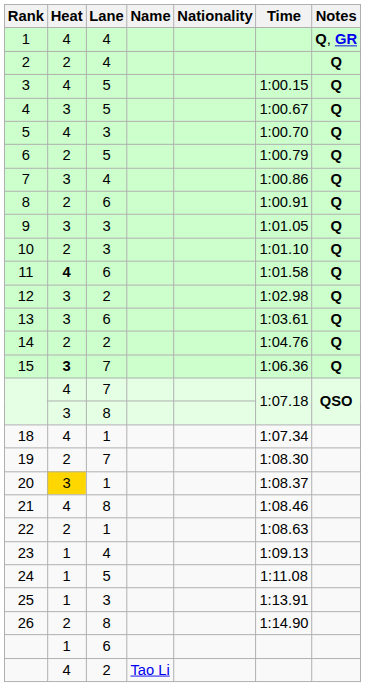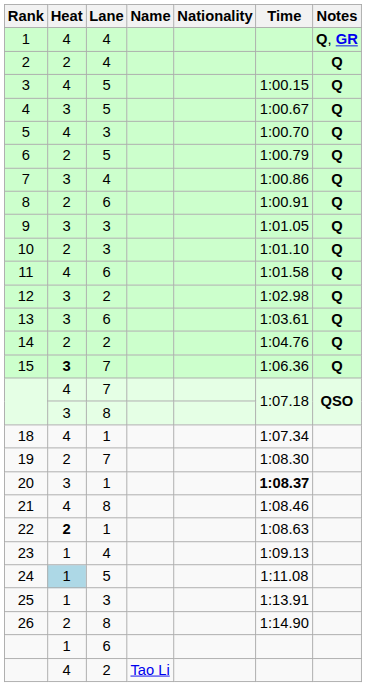(67, 272) bold -> (67, 272) normal
(67, 483) gold background -> (67, 483) no background
(284, 483) normal -> (284, 483) bold
(67, 529) normal -> (67, 529) bold
(67, 576) no background -> (67, 576) lightblue background
